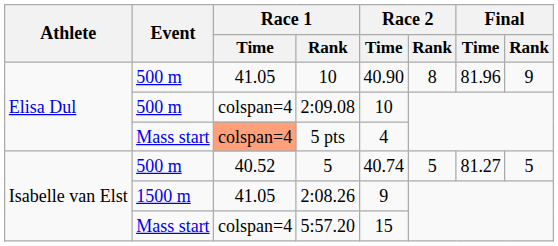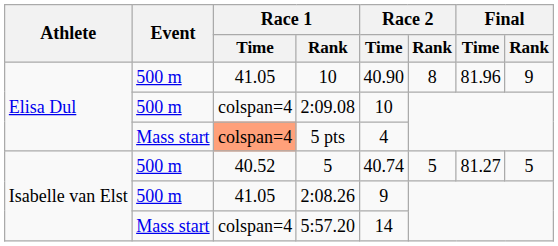(163, 196) 1500 m -> (159, 196) 500 m
(384, 225) 15 -> (384, 225) 14
